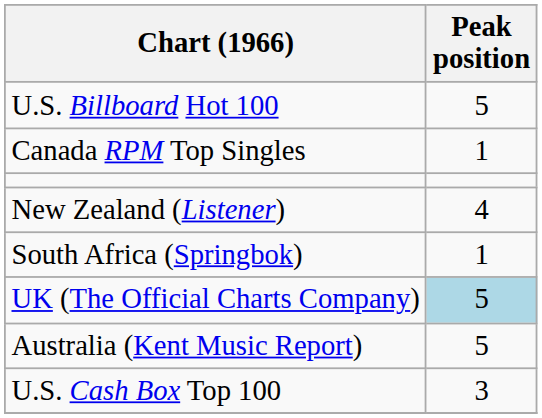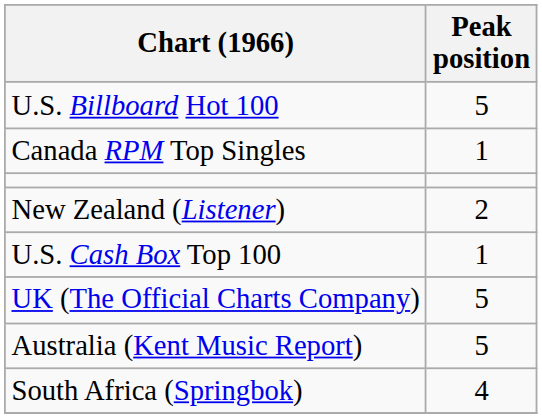(482, 208) 4 -> (482, 208) 2
(157, 254) South Africa (Springbok) -> (146, 254) U.S. Cash Box Top 100
(482, 299) lightblue background -> (482, 299) no background
(146, 390) U.S. Cash Box Top 100 -> (157, 390) South Africa (Springbok)
(482, 390) 3 -> (482, 390) 4
